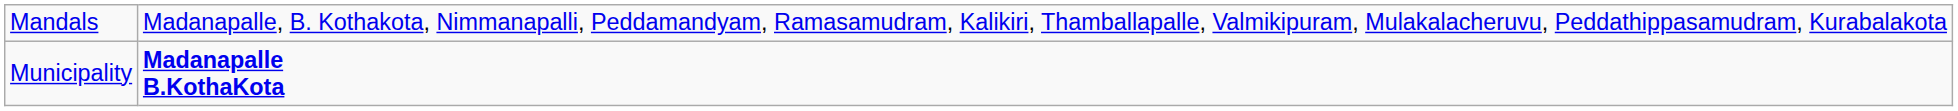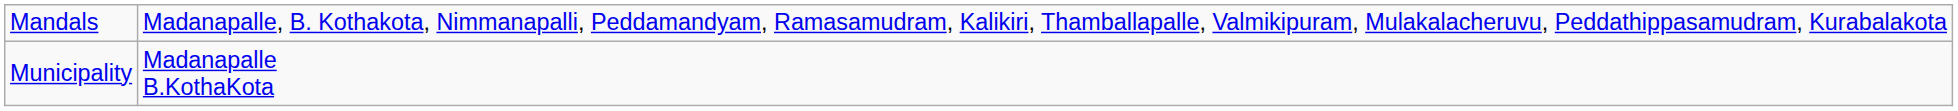(214, 73) bold -> (210, 73) normal
